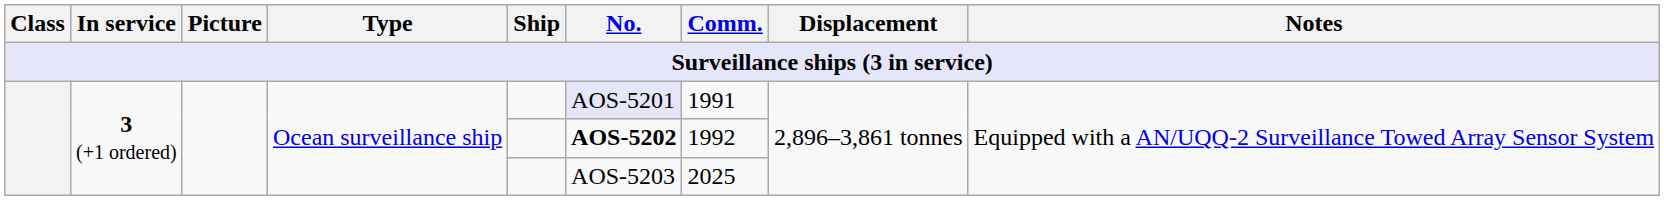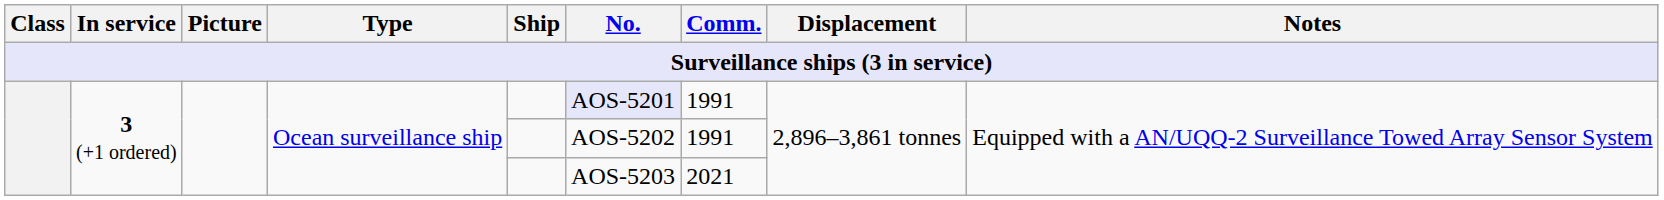(624, 137) bold -> (623, 137) normal
(711, 137) 1992 -> (710, 137) 1991
(711, 175) 2025 -> (710, 175) 2021
